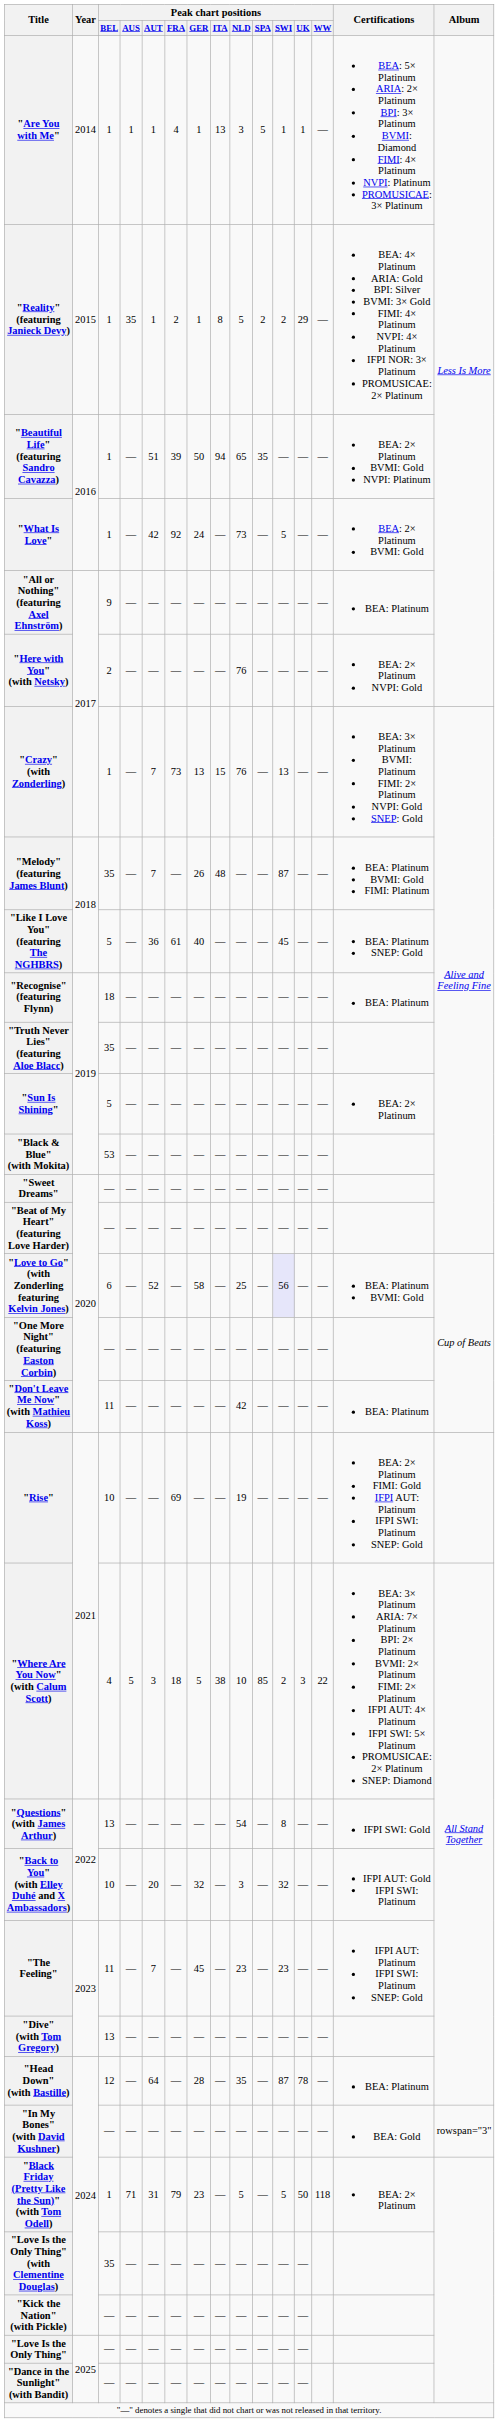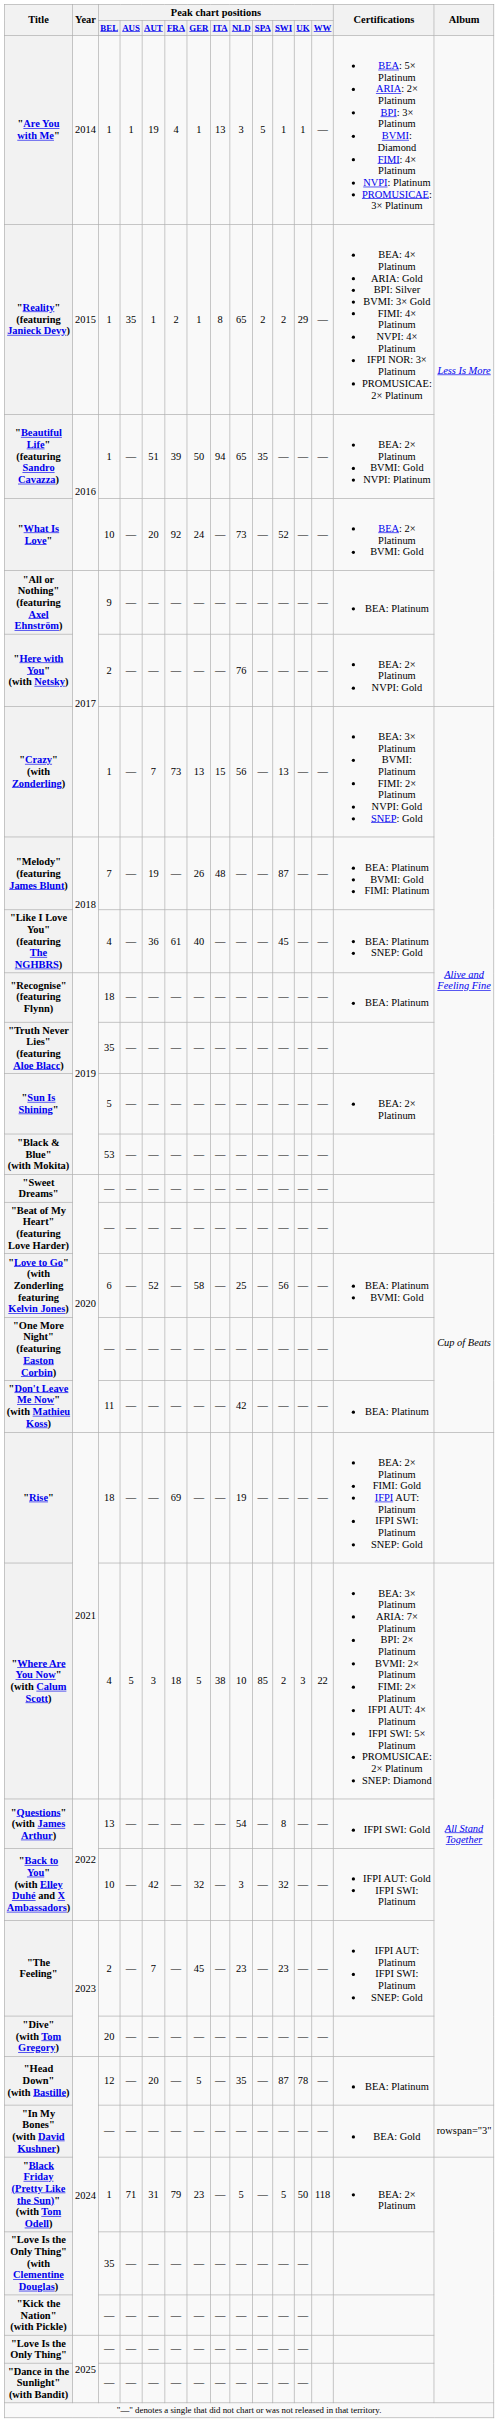(153, 130) 1 -> (153, 130) 19
(241, 319) 5 -> (241, 319) 65
(109, 534) 1 -> (109, 534) 10
(153, 534) 42 -> (153, 534) 20
(284, 534) 5 -> (284, 534) 52
(241, 771) 76 -> (241, 771) 56
(109, 873) 35 -> (109, 873) 7
(153, 873) 7 -> (153, 873) 19
(109, 941) 5 -> (109, 941) 4
(284, 1285) lavender background -> (284, 1285) no background
(109, 1497) 10 -> (109, 1497) 18
(153, 1884) 20 -> (153, 1884) 42
(109, 1968) 11 -> (109, 1968) 2
(109, 2036) 13 -> (109, 2036) 20
(153, 2080) 64 -> (153, 2080) 20
(199, 2080) 28 -> (199, 2080) 5
